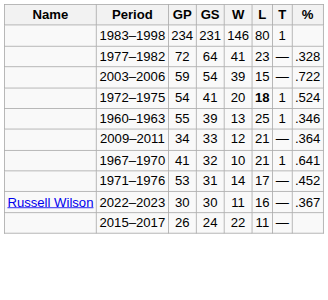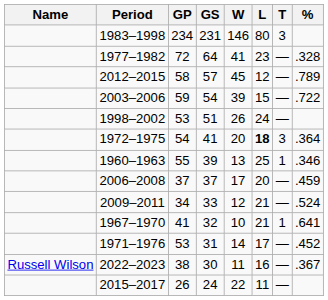(282, 35) 1 -> (282, 35) 3
+ row: (132, 77)
+ row: (132, 118)
(282, 98) 1 -> (282, 139) 3
(308, 98) .524 -> (308, 139) .364
+ row: (132, 181)
(308, 139) .364 -> (308, 202) .524
(182, 202) 30 -> (182, 264) 38
